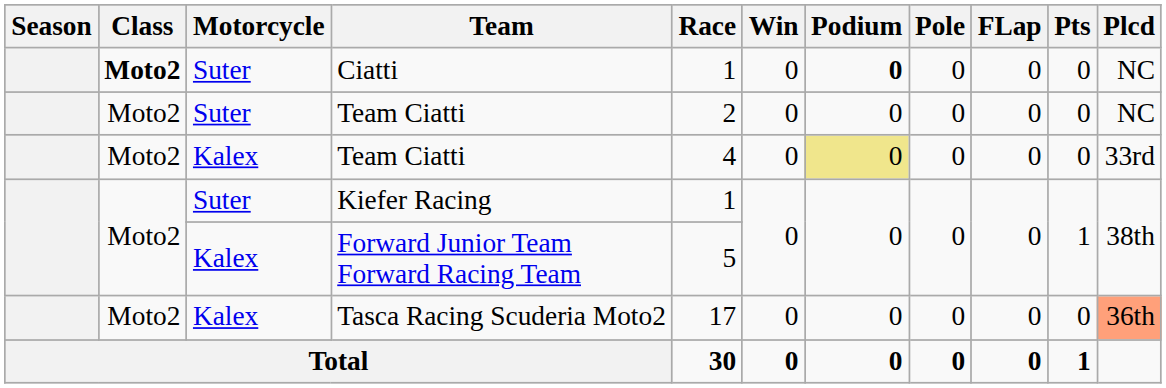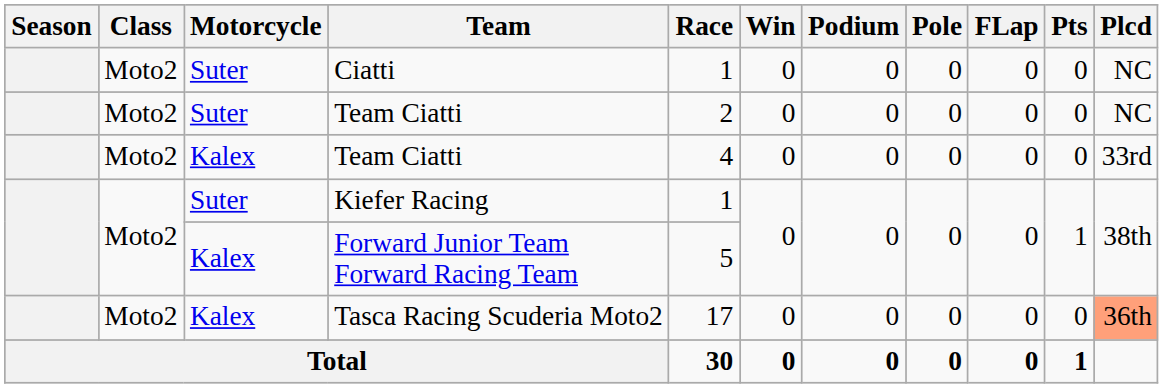(142, 69) bold -> (141, 69) normal
(895, 69) bold -> (892, 69) normal
(895, 156) khaki background -> (892, 156) no background
